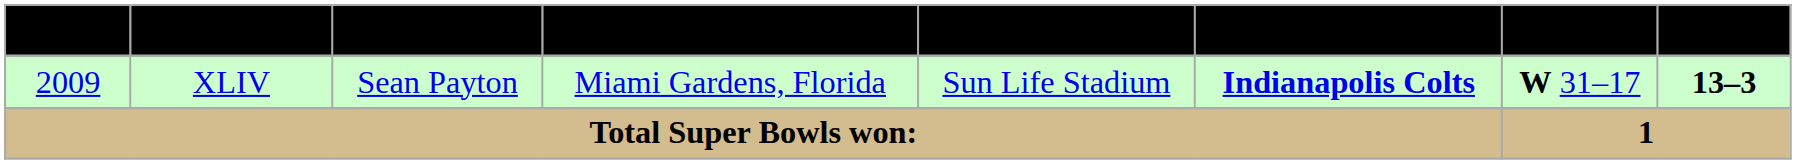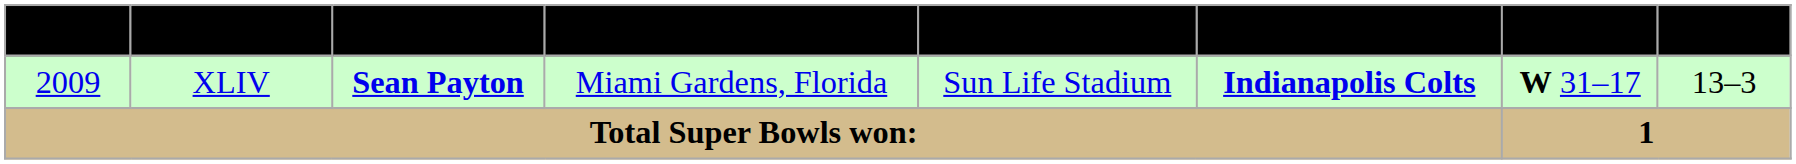(437, 81) normal -> (438, 81) bold
(1724, 81) bold -> (1724, 81) normal
